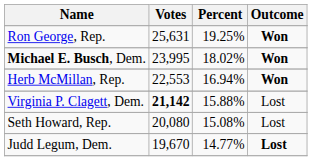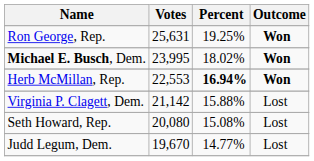(220, 79) normal -> (221, 79) bold
(171, 101) bold -> (171, 101) normal
(269, 144) bold -> (270, 144) normal
